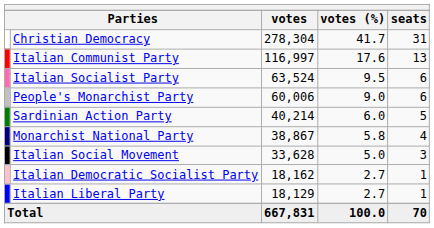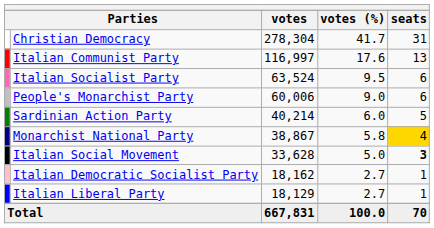(423, 136) no background -> (423, 136) gold background
(423, 156) normal -> (423, 156) bold
